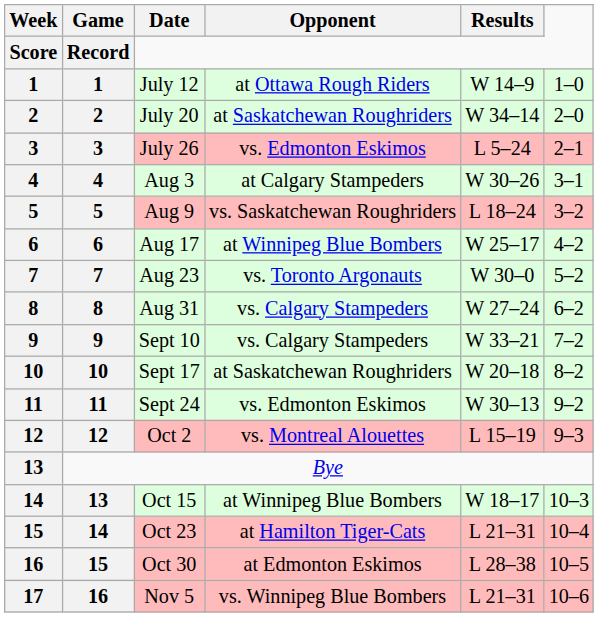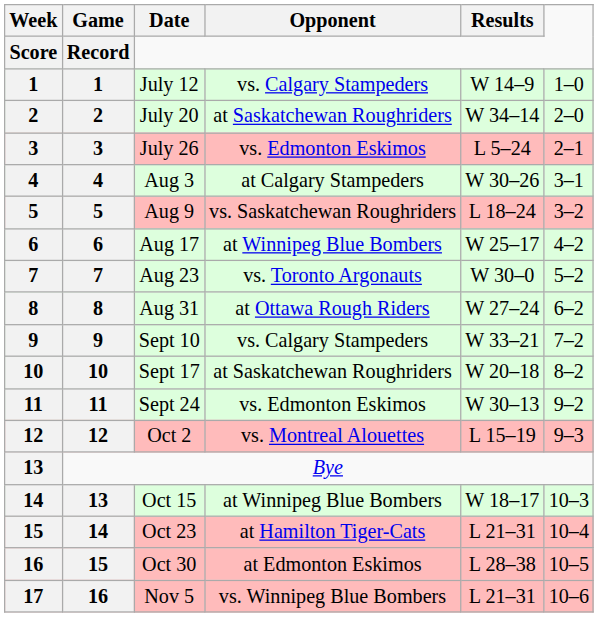(333, 84) at Ottawa Rough Riders -> (333, 84) vs. Calgary Stampeders
(333, 308) vs. Calgary Stampeders -> (333, 308) at Ottawa Rough Riders
